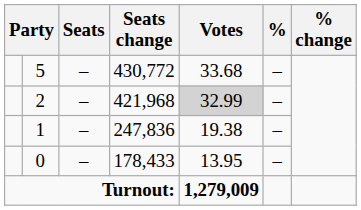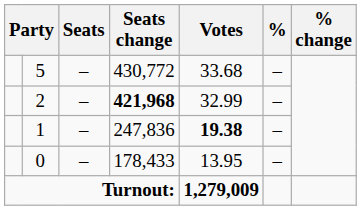(144, 100) normal -> (144, 100) bold
(221, 100) lightgrey background -> (221, 100) no background
(221, 130) normal -> (221, 130) bold
